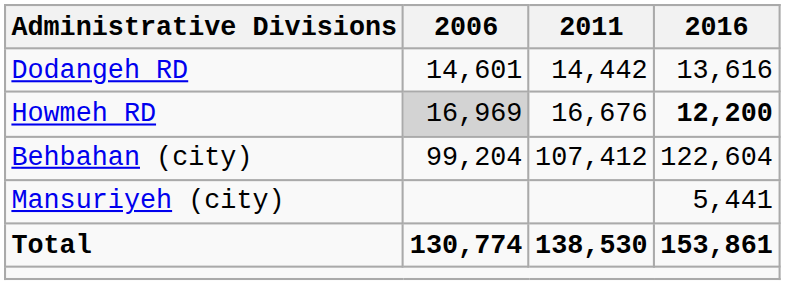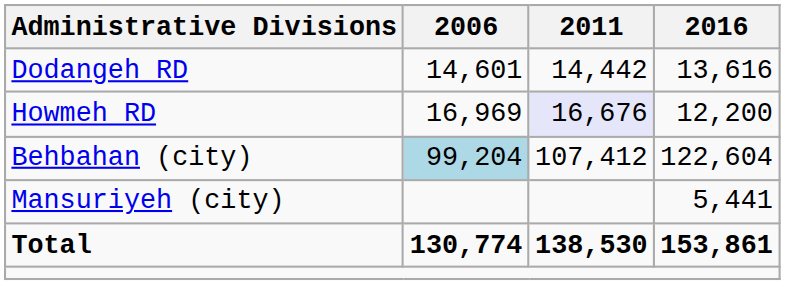(474, 114) lightgrey background -> (474, 114) no background
(599, 114) no background -> (599, 114) lavender background
(725, 114) bold -> (725, 114) normal
(474, 158) no background -> (474, 158) lightblue background
